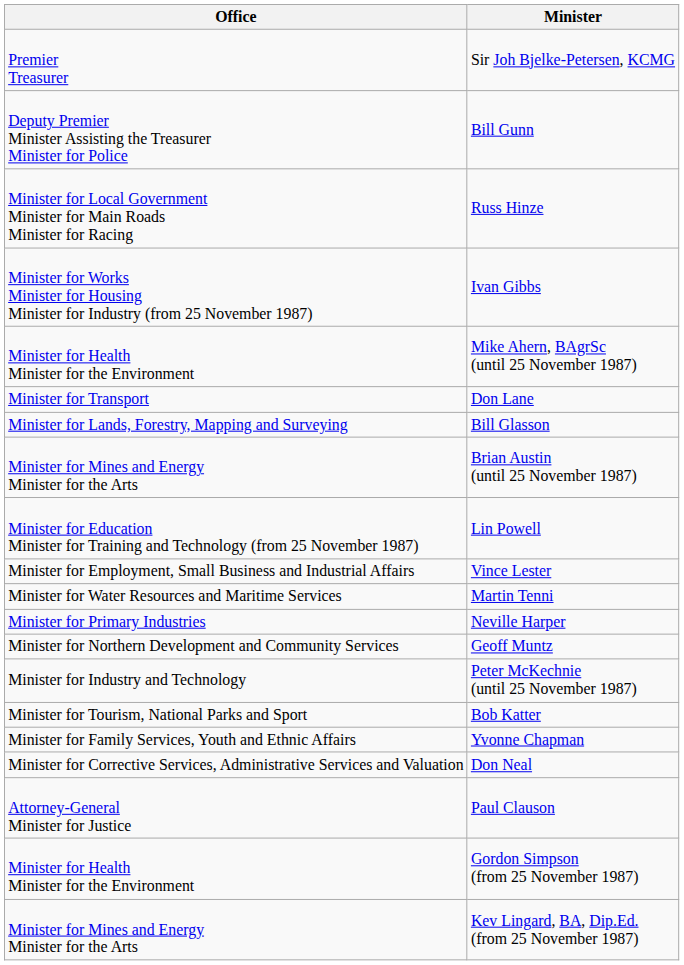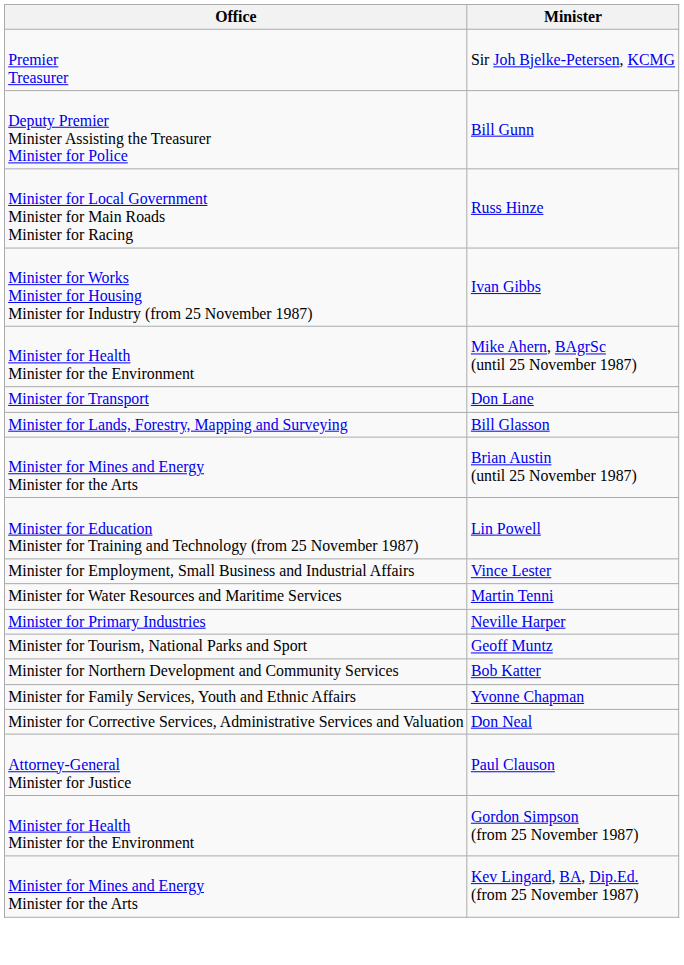(203, 646) Minister for Northern Development and Community Services -> (158, 646) Minister for Tourism, National Parks and Sport
- row: (554, 680)
(158, 714) Minister for Tourism, National Parks and Sport -> (203, 671) Minister for Northern Development and Community Services
